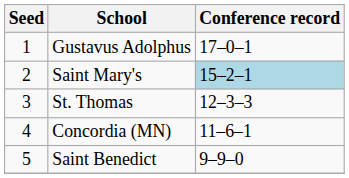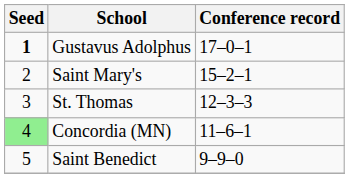(26, 46) normal -> (26, 46) bold
(226, 74) lightblue background -> (226, 74) no background
(26, 131) no background -> (26, 131) lightgreen background
